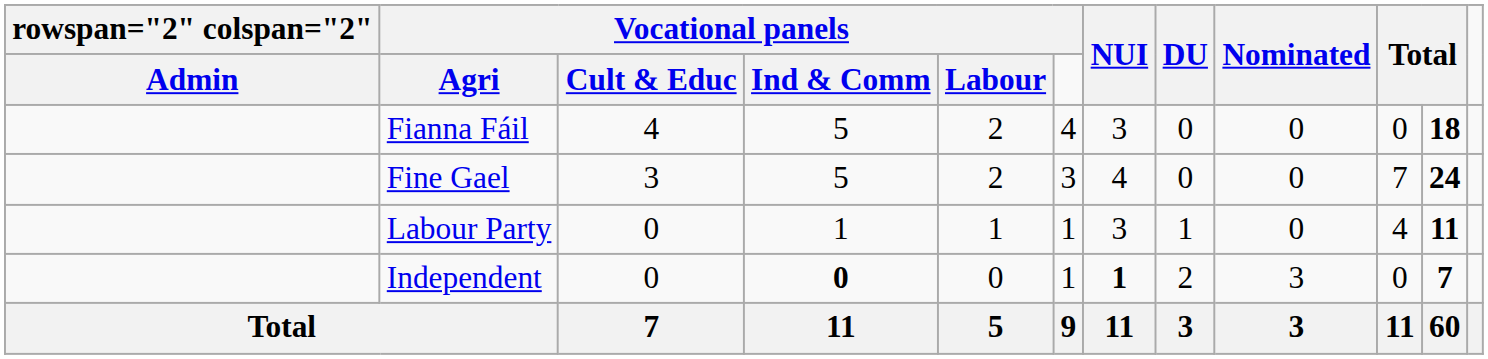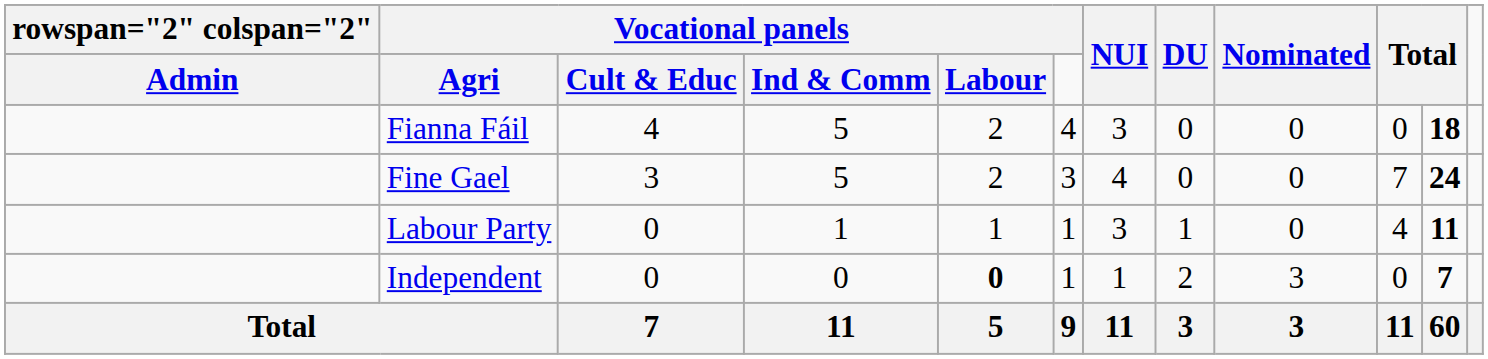(841, 278) bold -> (841, 278) normal
(996, 278) normal -> (996, 278) bold
(1119, 278) bold -> (1119, 278) normal
